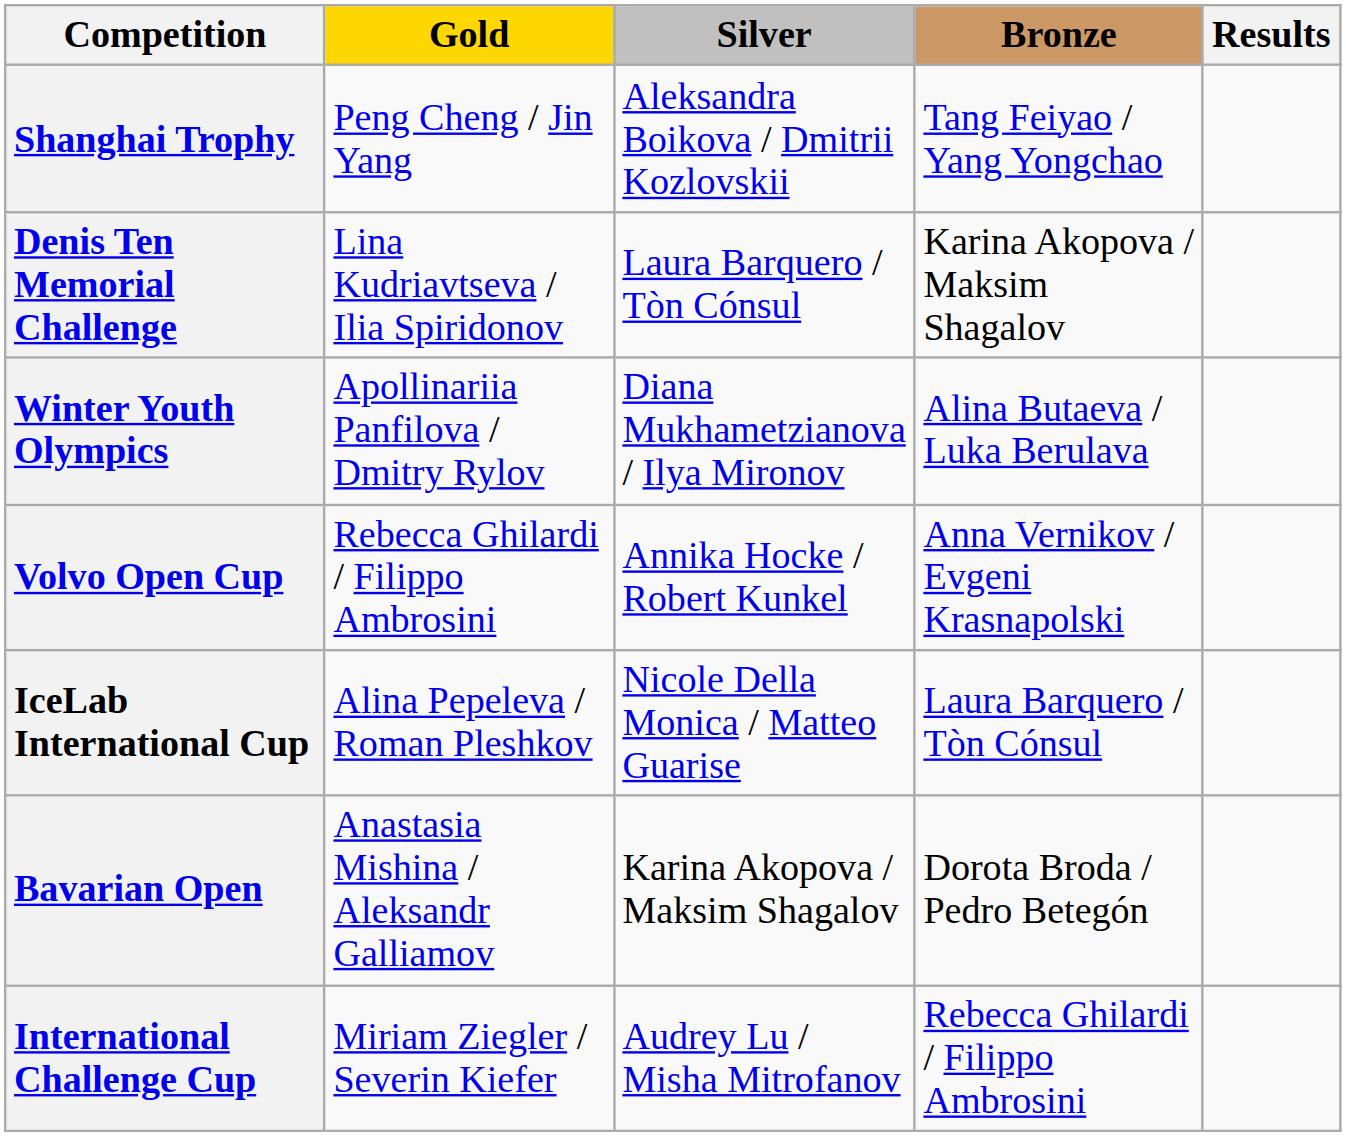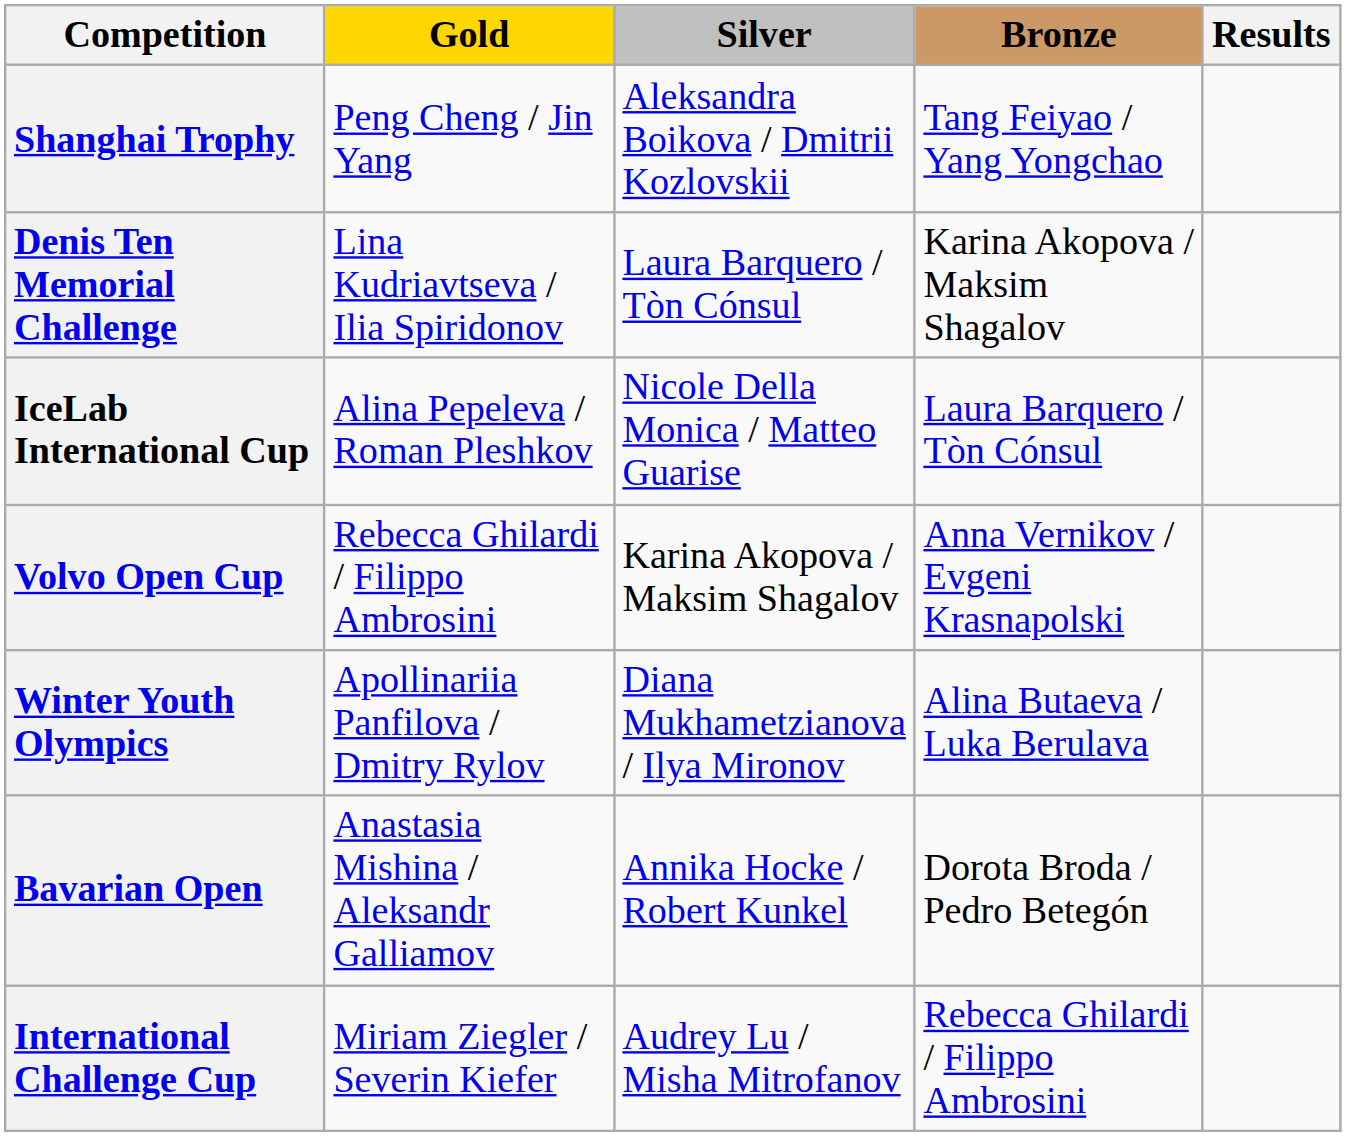rows swapped: (162, 722) <-> (124, 430)
(743, 576) Annika Hocke / Robert Kunkel -> (760, 576) Karina Akopova / Maksim Shagalov
(760, 889) Karina Akopova / Maksim Shagalov -> (743, 889) Annika Hocke / Robert Kunkel
